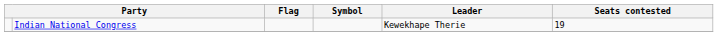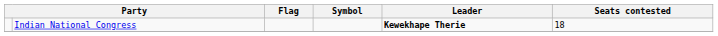(425, 25) normal -> (425, 25) bold
(560, 25) 19 -> (560, 25) 18
